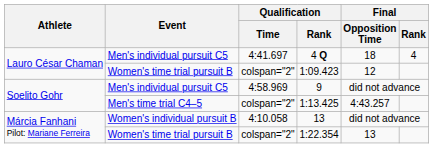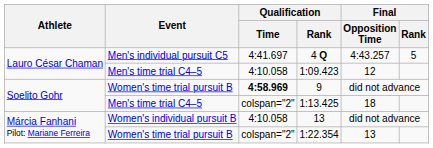(370, 56) 18 -> (370, 56) 4:43.257
(414, 56) 4 -> (414, 56) 5
(170, 72) Women's time trial pursuit B -> (155, 72) Men's time trial C4–5
(268, 72) colspan="2" -> (268, 72) 4:10.058
(168, 88) Men's individual pursuit C5 -> (170, 88) Women's time trial pursuit B
(268, 88) normal -> (268, 88) bold
(370, 104) 4:43.257 -> (370, 104) 18
